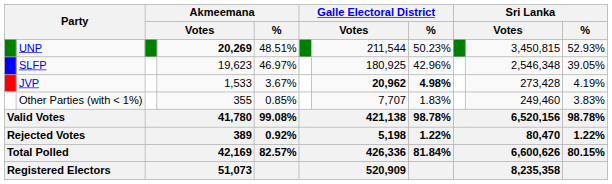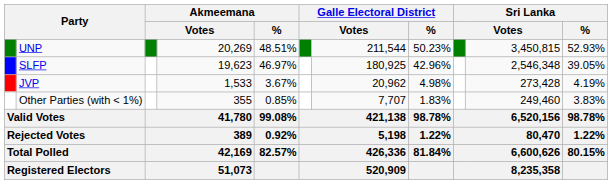(235, 48) bold -> (235, 48) normal
(389, 83) bold -> (389, 83) normal
(435, 83) bold -> (435, 83) normal
